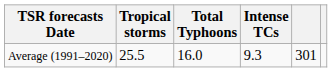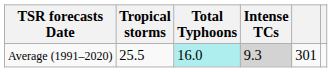(190, 55) no background -> (190, 55) paleturquoise background
(253, 55) no background -> (253, 55) lightgrey background
